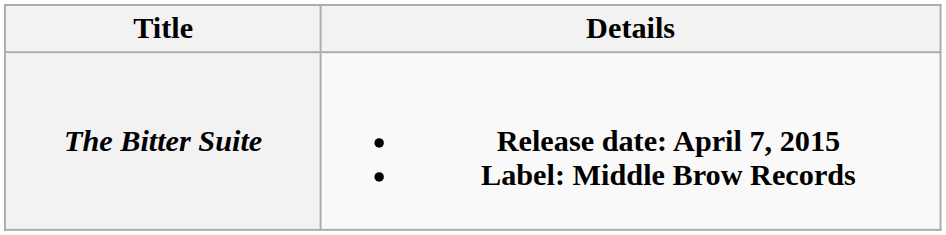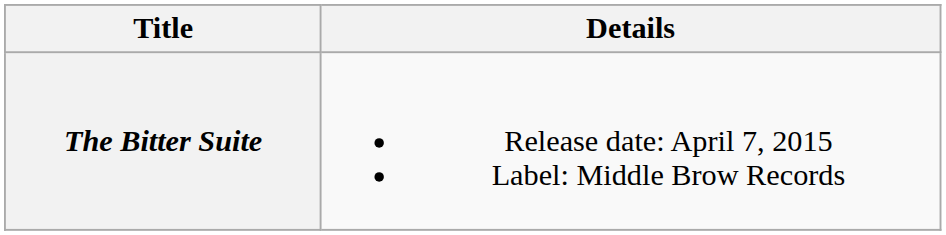(631, 158) bold -> (631, 158) normal
